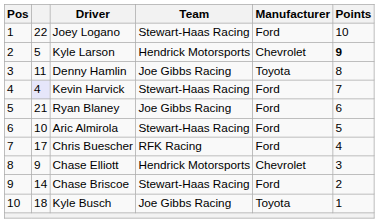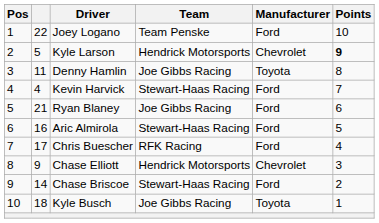(194, 32) Stewart-Haas Racing -> (174, 32) Team Penske
(37, 89) lavender background -> (37, 89) no background
(41, 127) 10 -> (41, 127) 16
